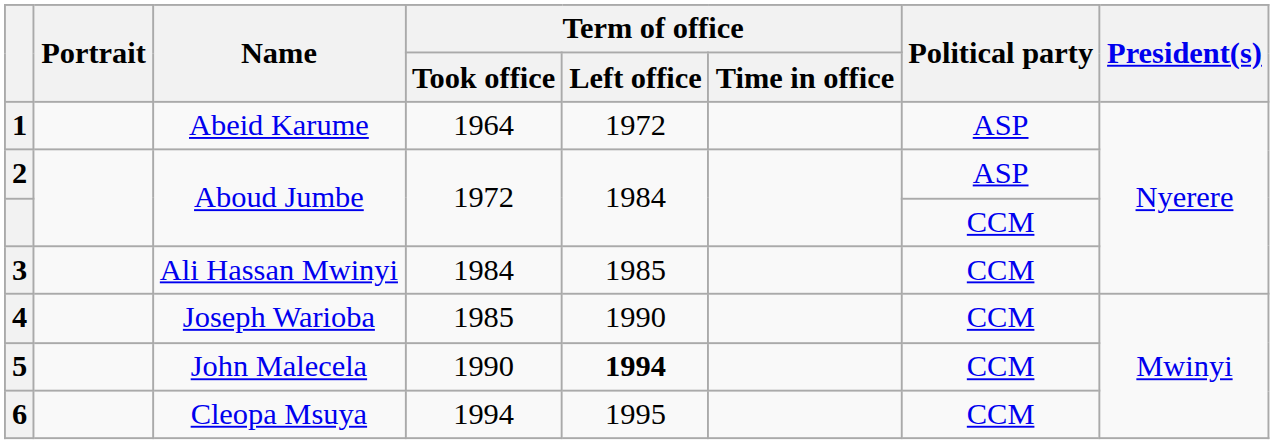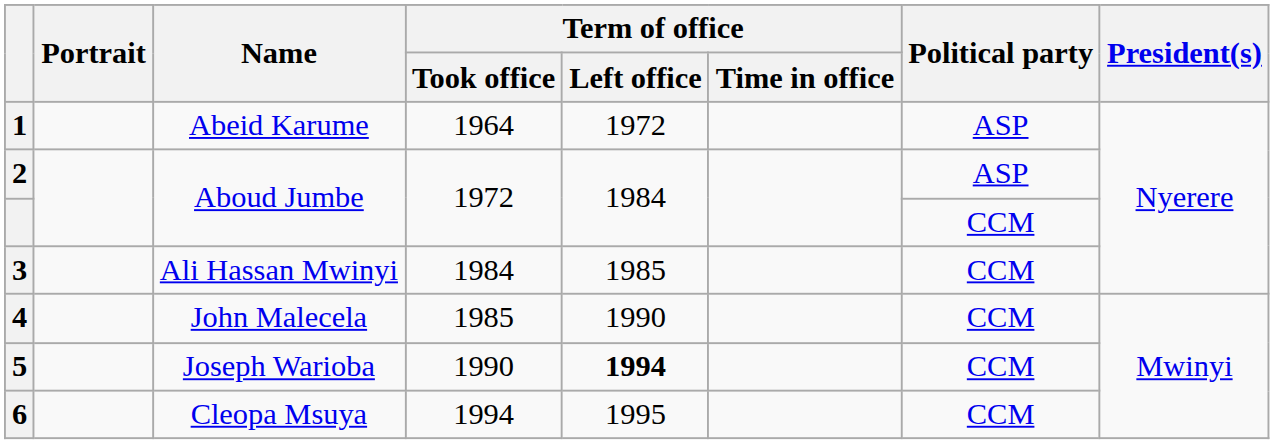(279, 317) Joseph Warioba -> (279, 317) John Malecela
(279, 366) John Malecela -> (279, 366) Joseph Warioba
